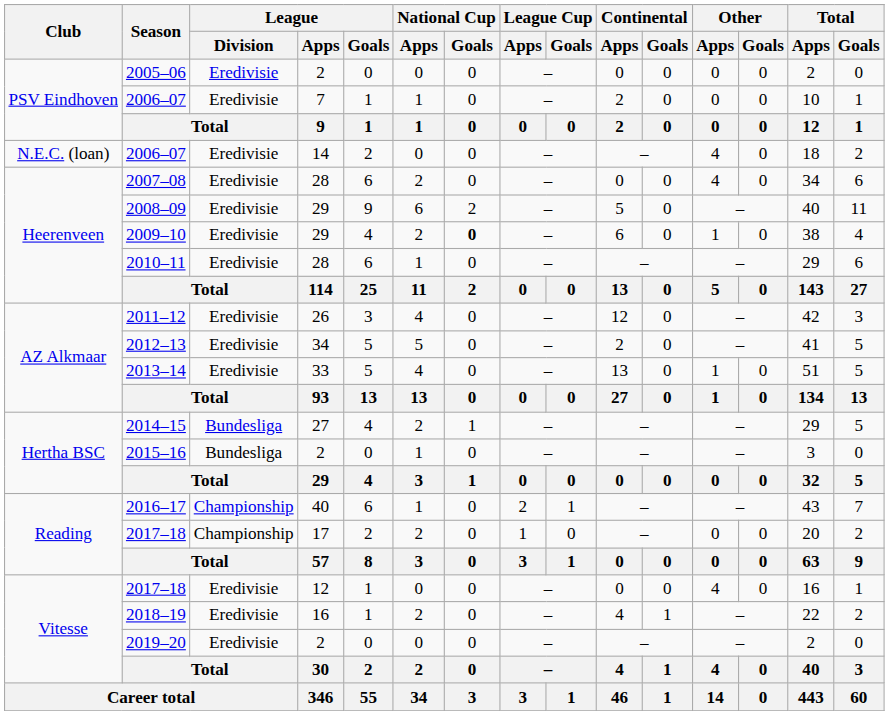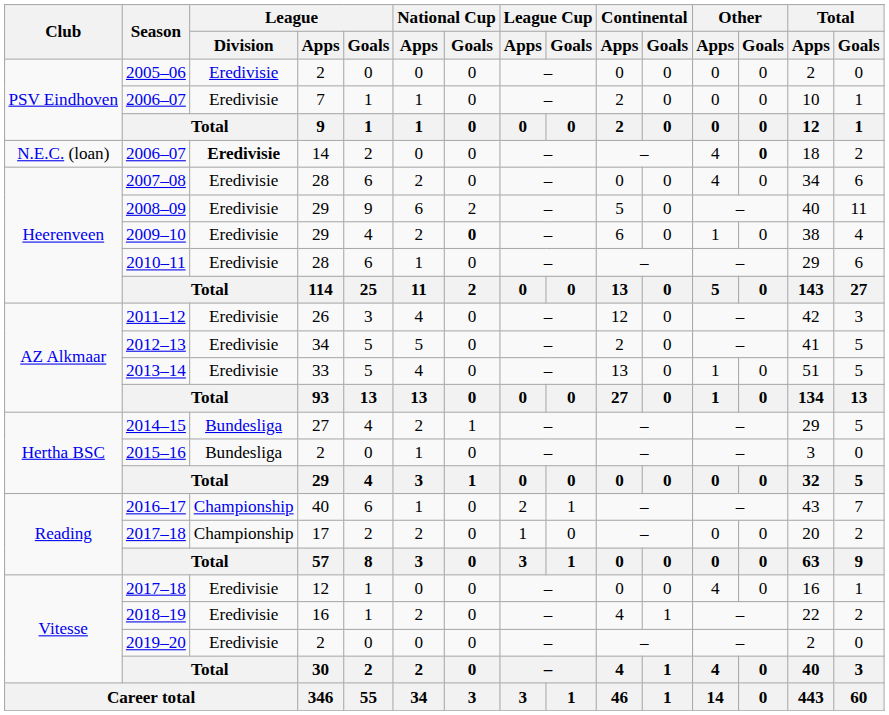(244, 153) normal -> (244, 153) bold
(763, 153) normal -> (763, 153) bold
